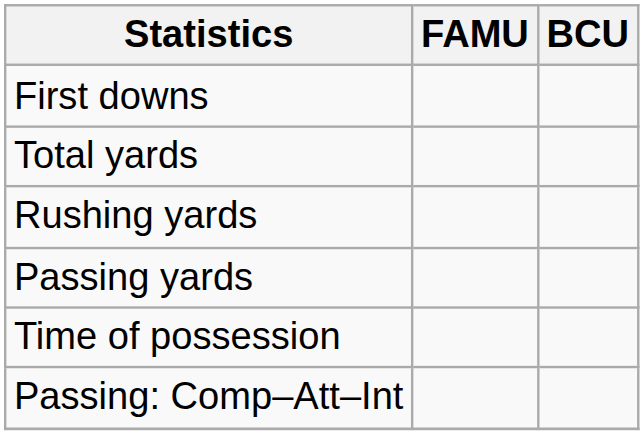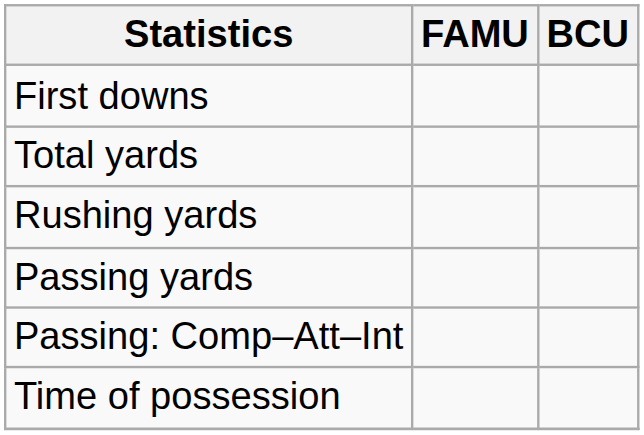rows swapped: (209, 397) <-> (177, 336)
